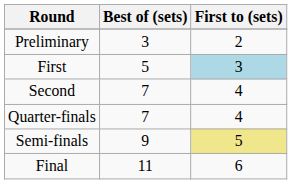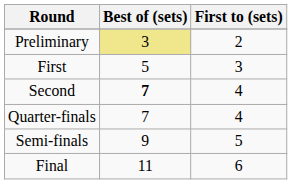(145, 41) no background -> (145, 41) khaki background
(239, 66) lightblue background -> (239, 66) no background
(145, 91) normal -> (145, 91) bold
(239, 141) khaki background -> (239, 141) no background
